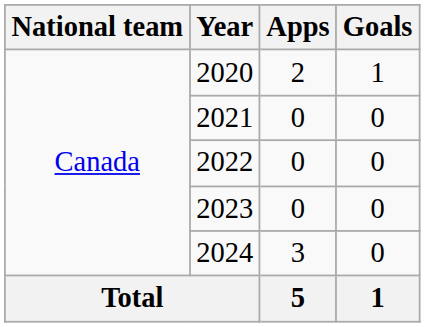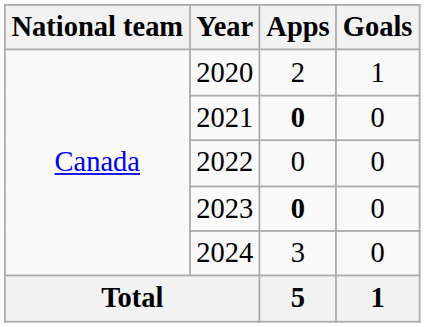(298, 117) normal -> (298, 117) bold
(298, 207) normal -> (298, 207) bold
